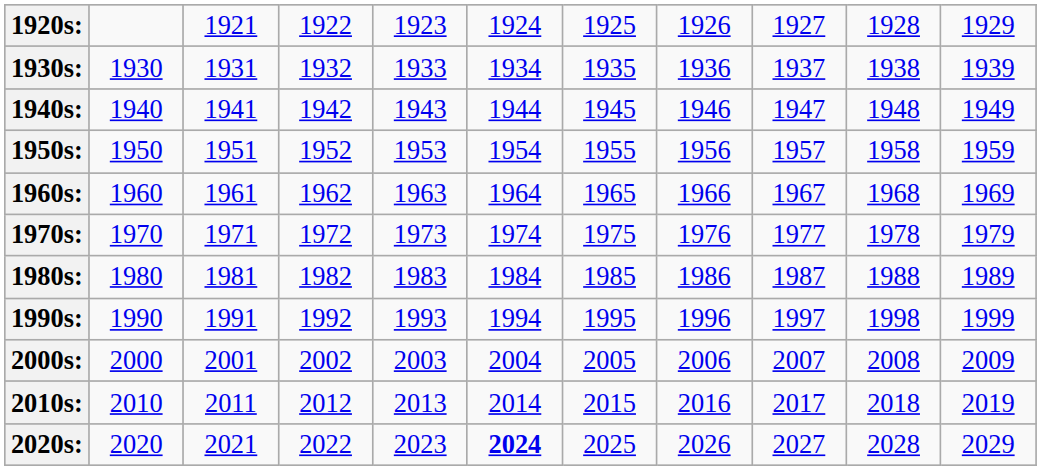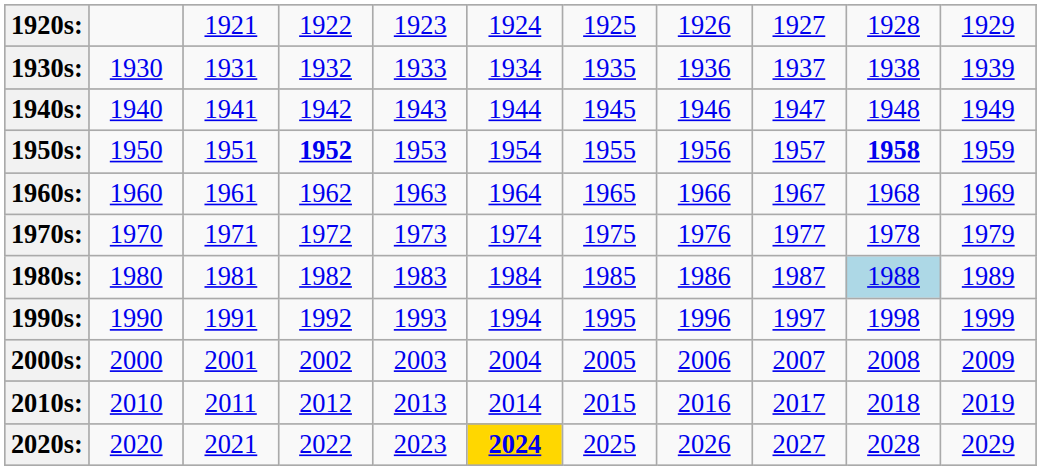(326, 151) normal -> (326, 151) bold
(894, 151) normal -> (894, 151) bold
(894, 276) no background -> (894, 276) lightblue background
(515, 444) no background -> (515, 444) gold background
